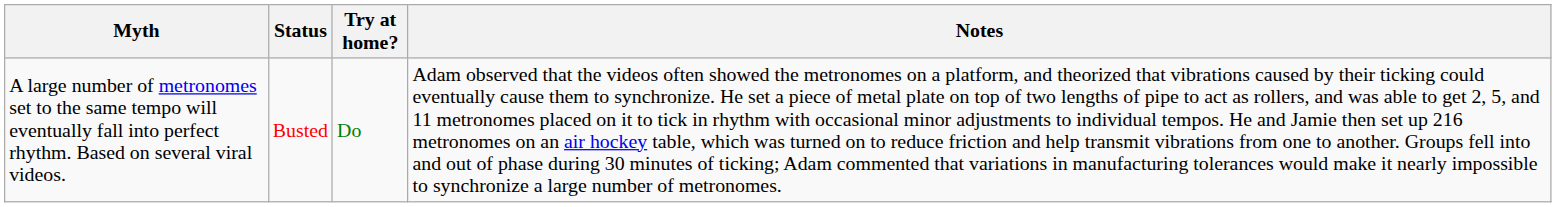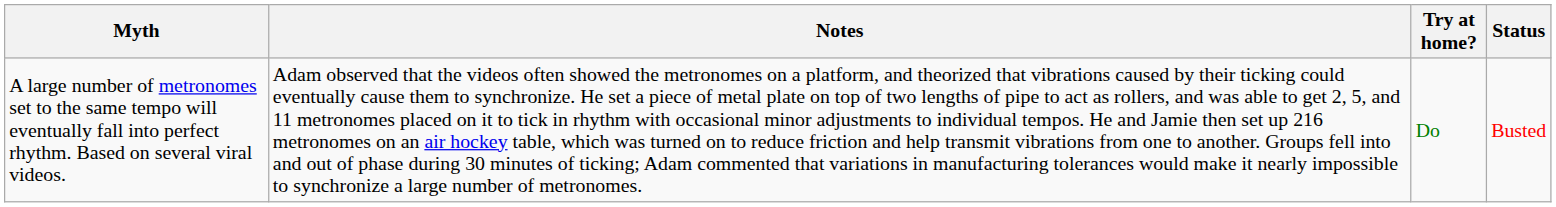columns swapped: (300, 31) <-> (979, 31)
